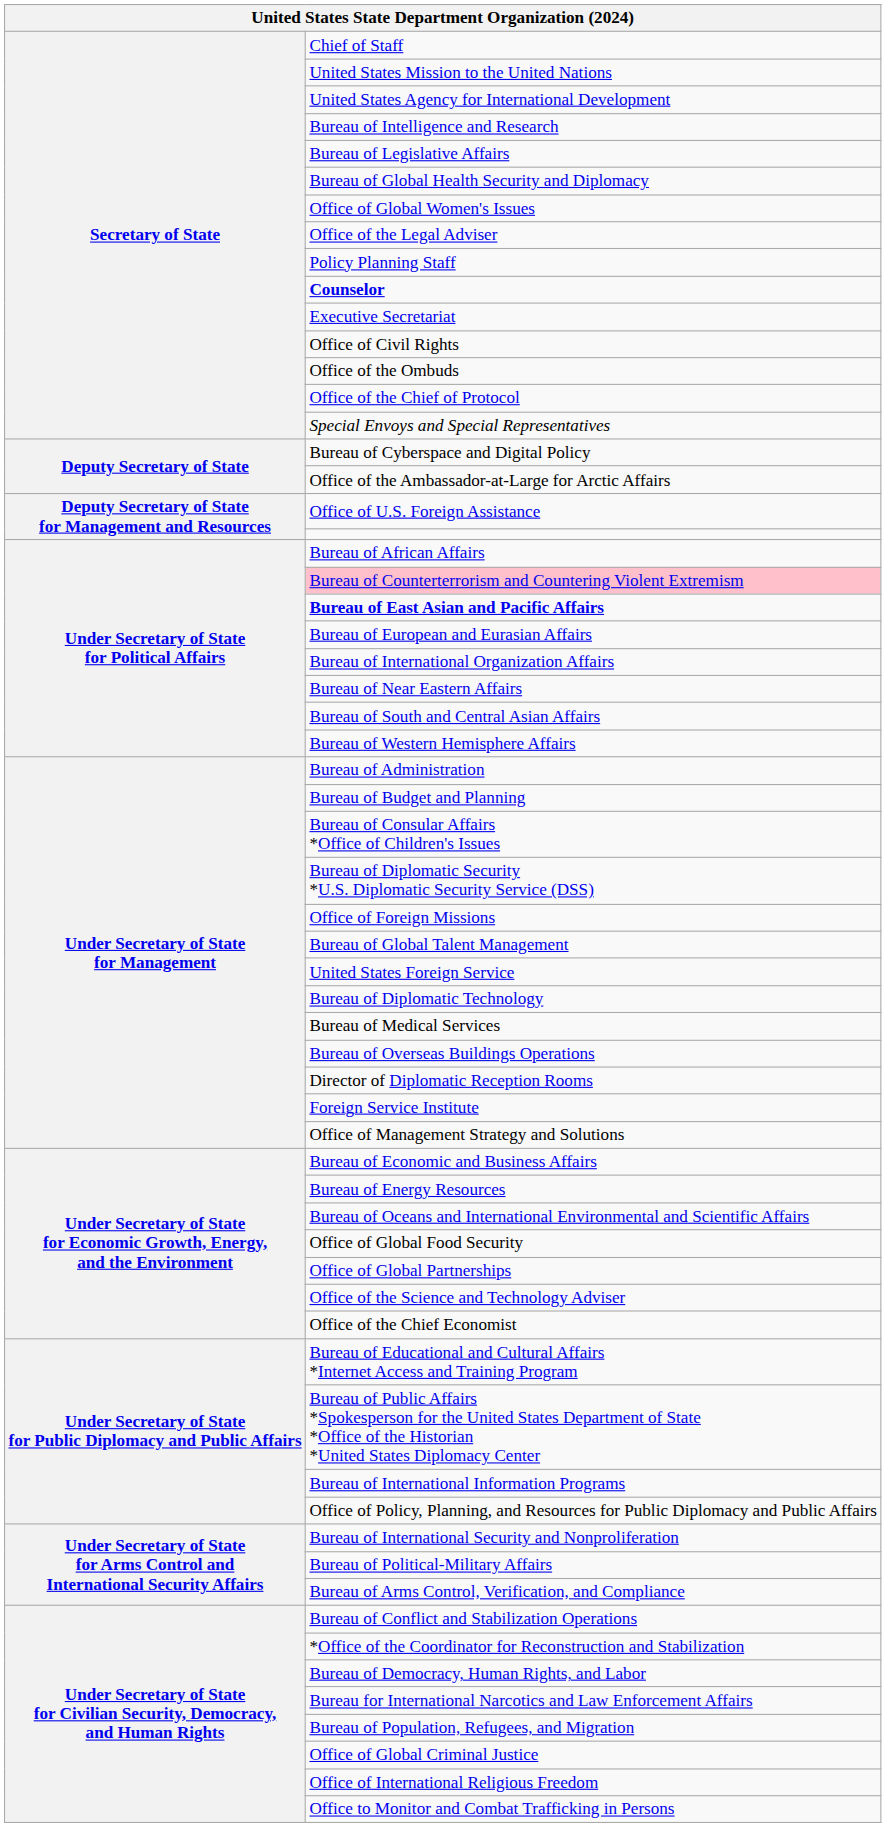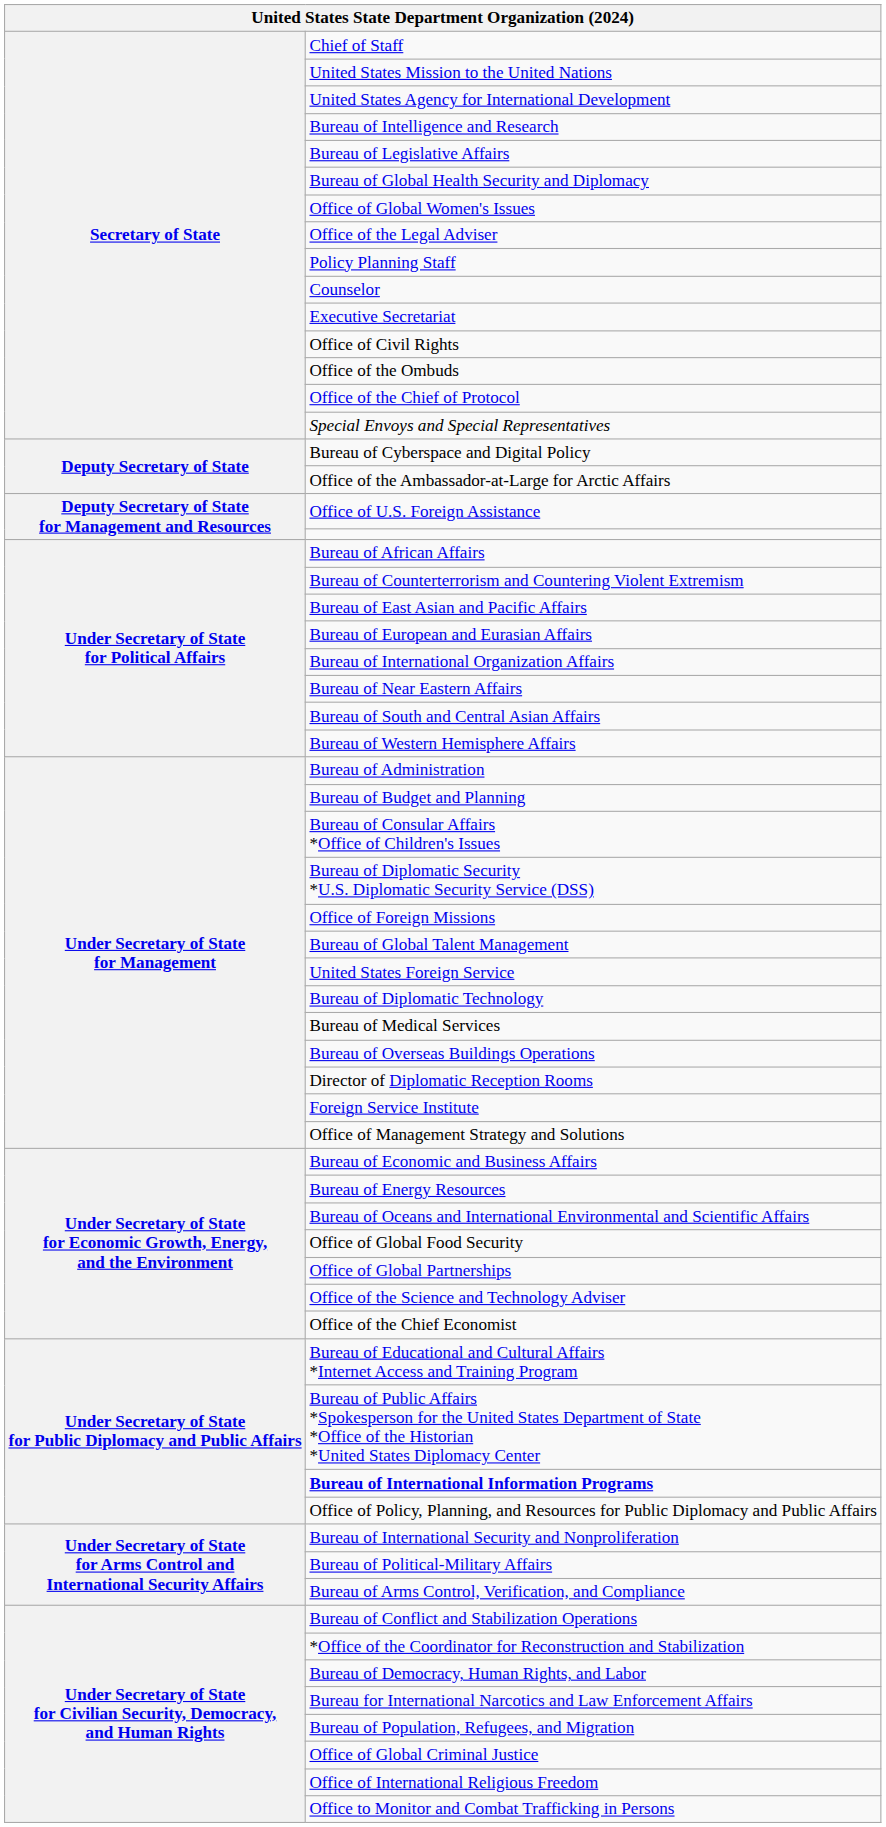(347, 289) bold -> (345, 289) normal
(527, 580) pink background -> (527, 580) no background
(457, 607) bold -> (448, 607) normal
(467, 1483) normal -> (481, 1483) bold
